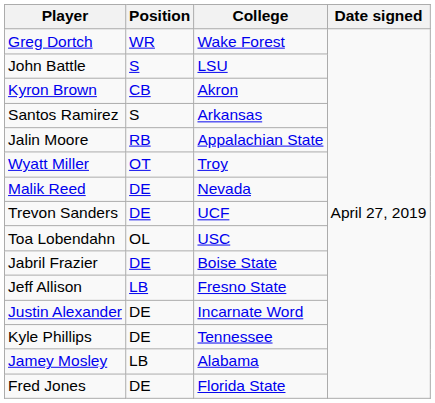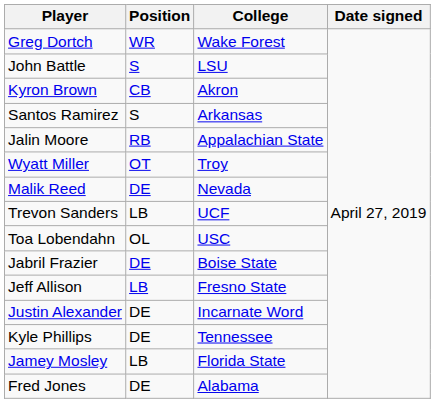(140, 213) DE -> (139, 213) LB
(228, 361) Alabama -> (241, 361) Florida State
(241, 386) Florida State -> (228, 386) Alabama
